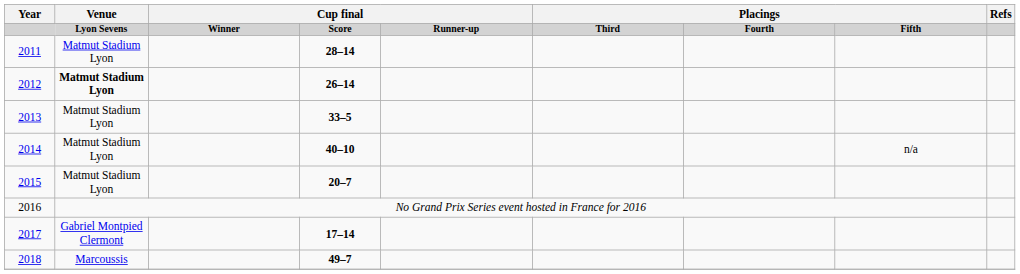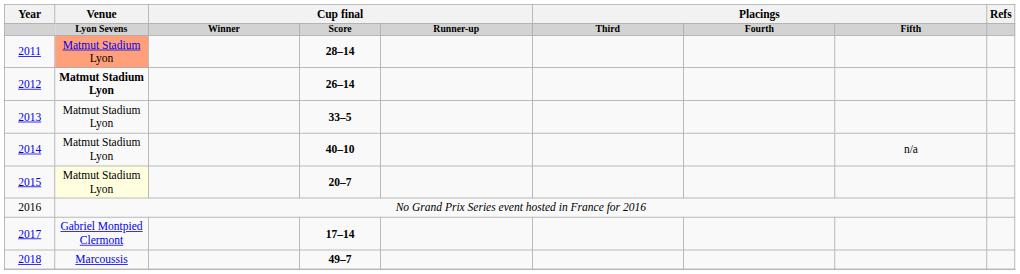(102, 52) no background -> (102, 52) lightsalmon background
(102, 182) no background -> (102, 182) lightyellow background
